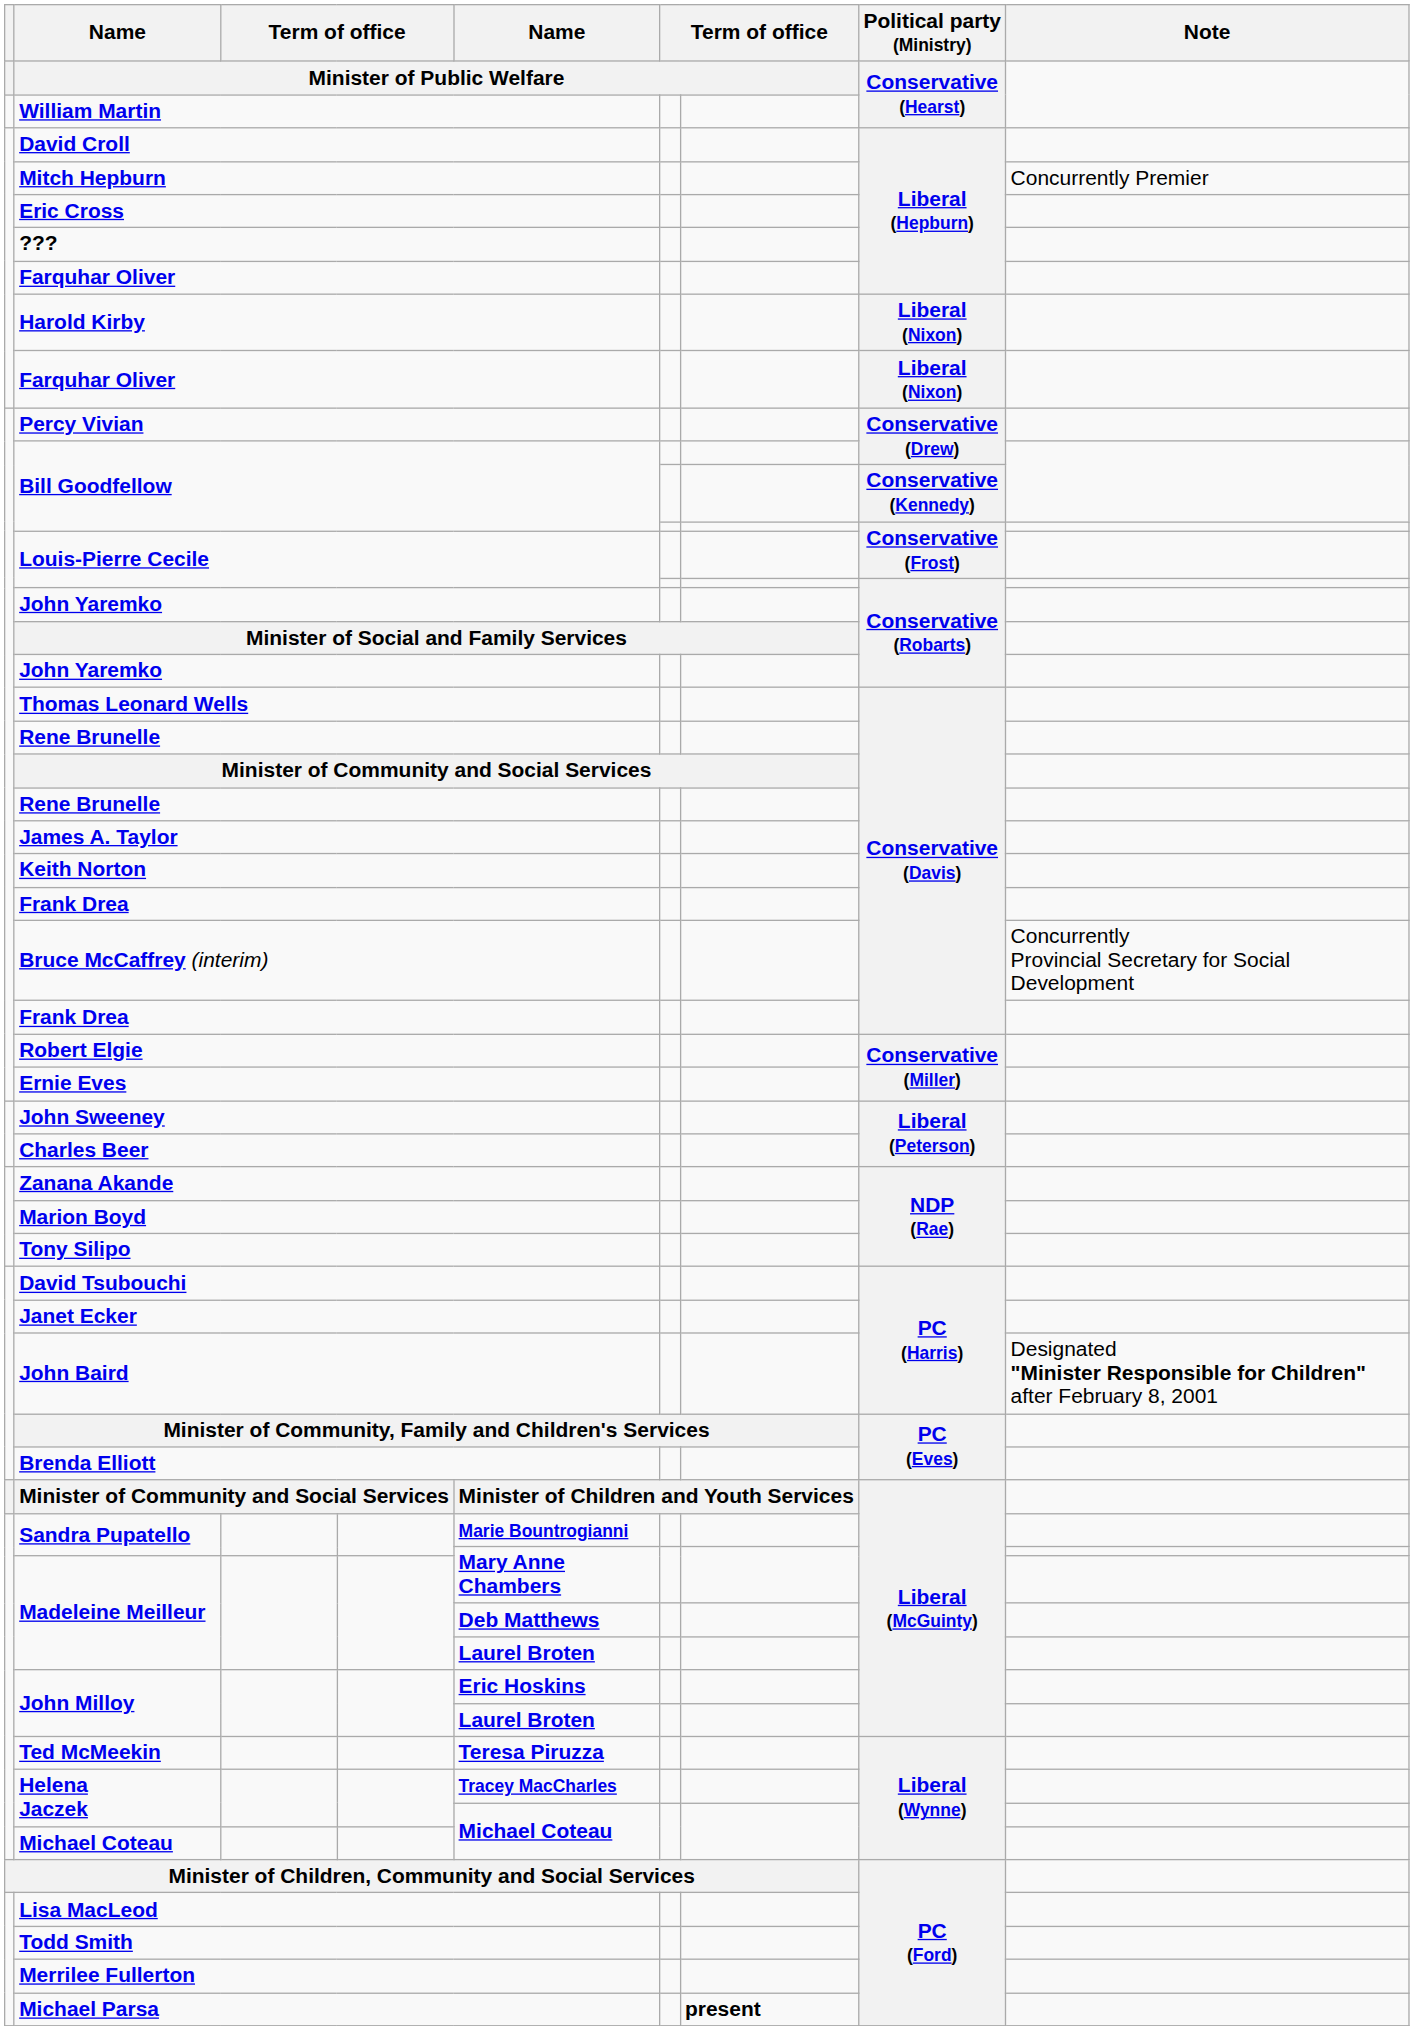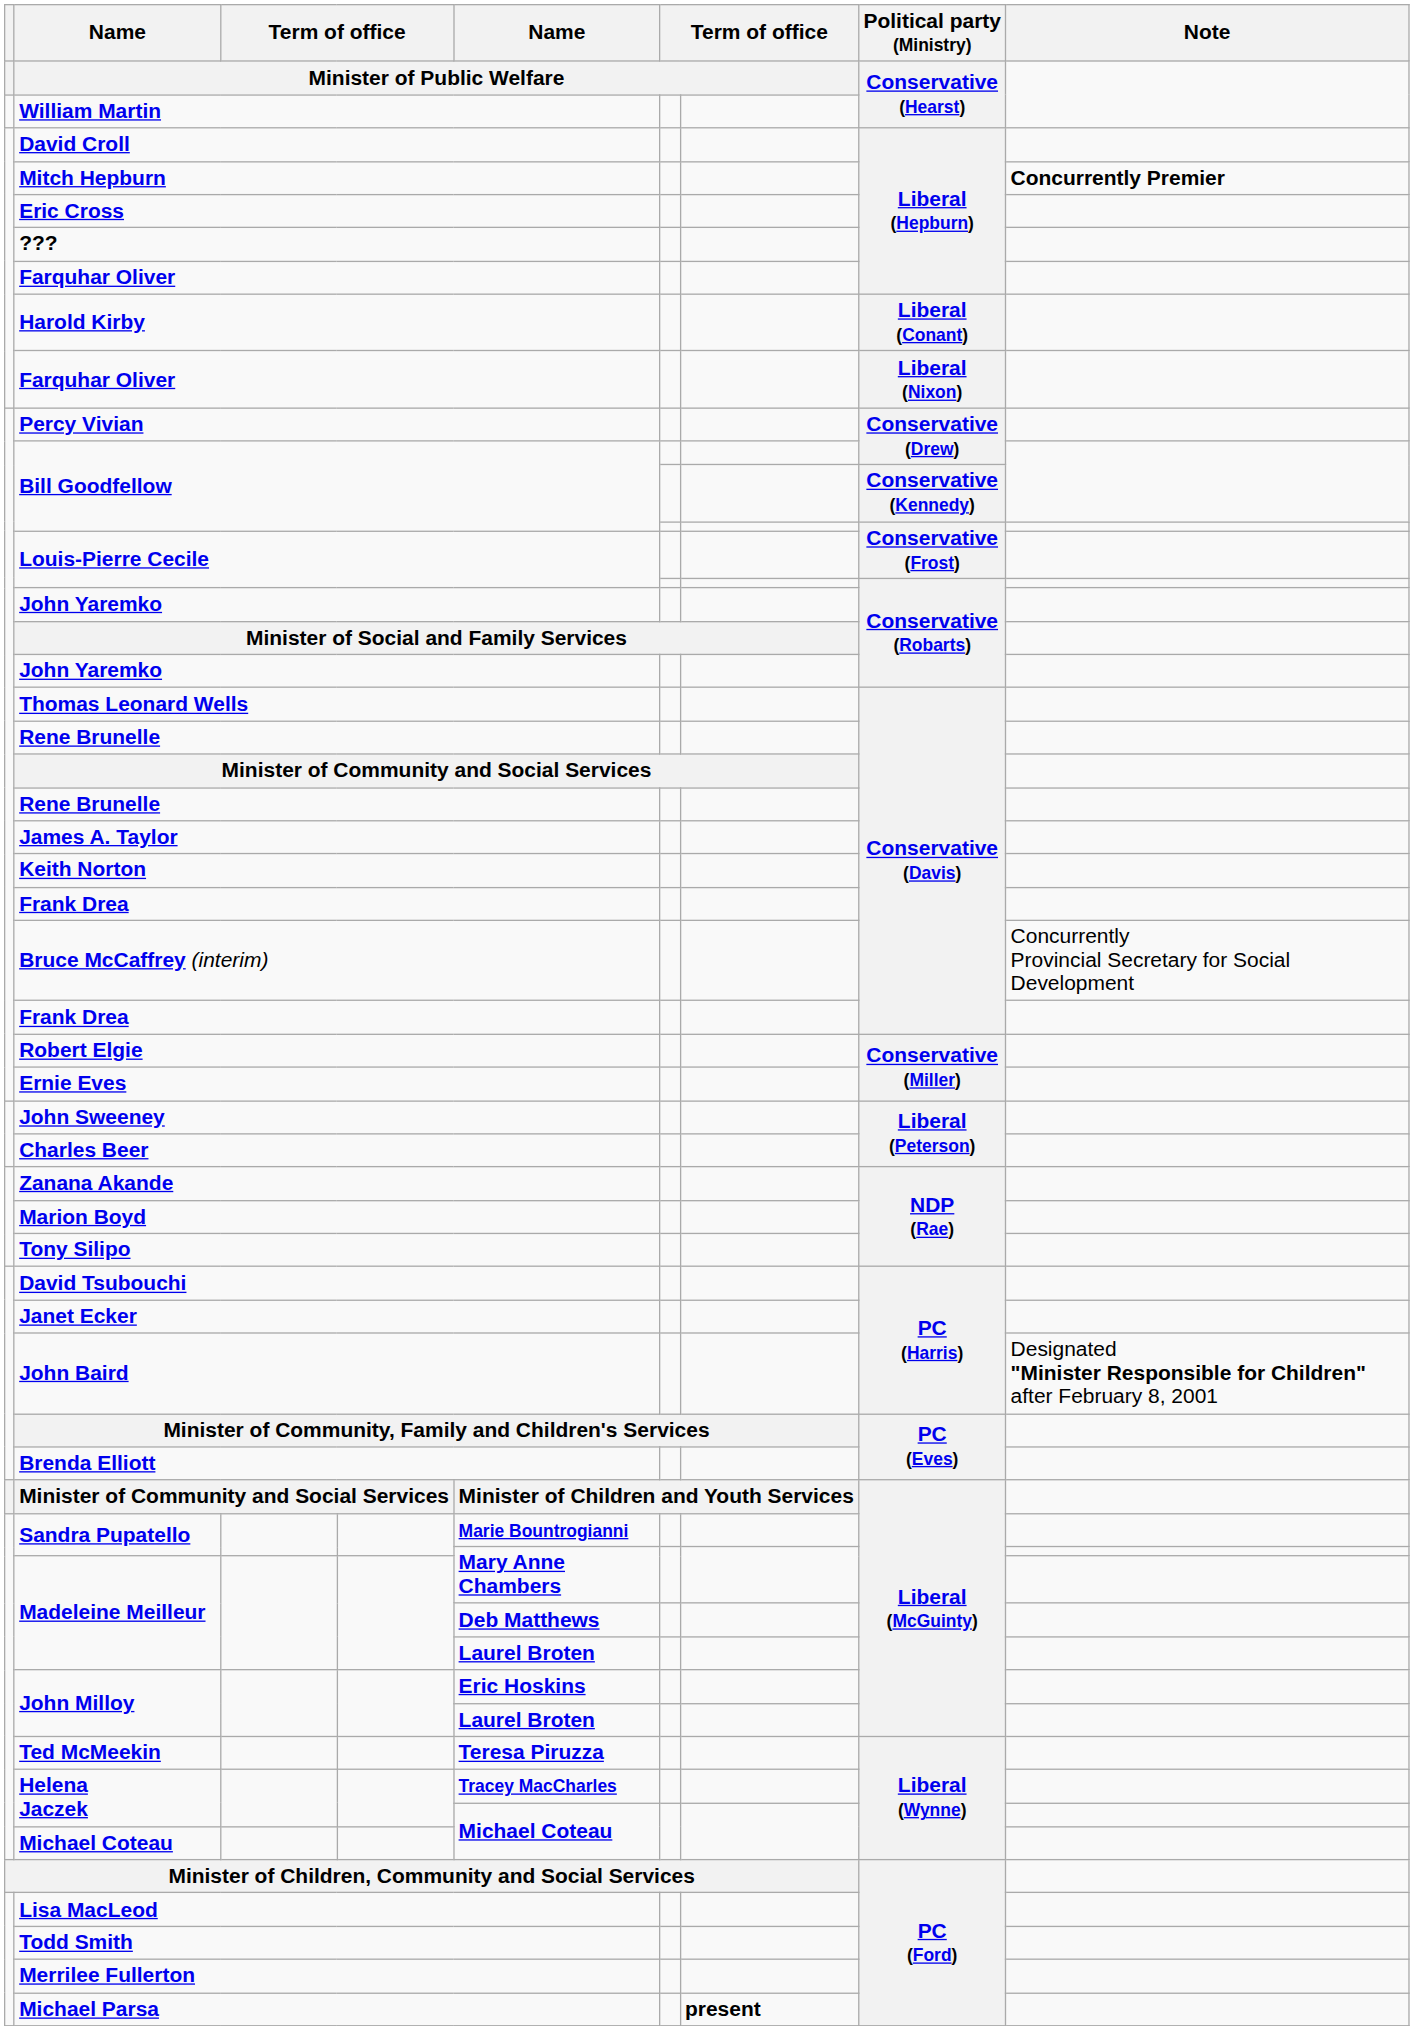(1110, 177) normal -> (1118, 177) bold
(932, 322) Liberal (Nixon) -> (932, 322) Liberal (Conant)
